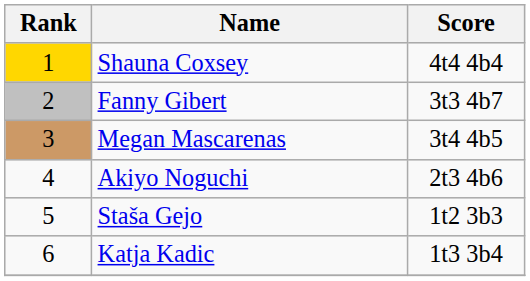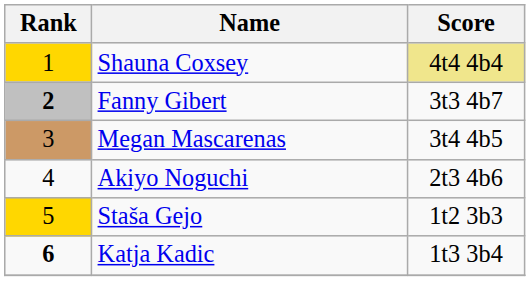(466, 62) no background -> (466, 62) khaki background
(48, 100) normal -> (48, 100) bold
(48, 216) no background -> (48, 216) gold background
(48, 255) normal -> (48, 255) bold
